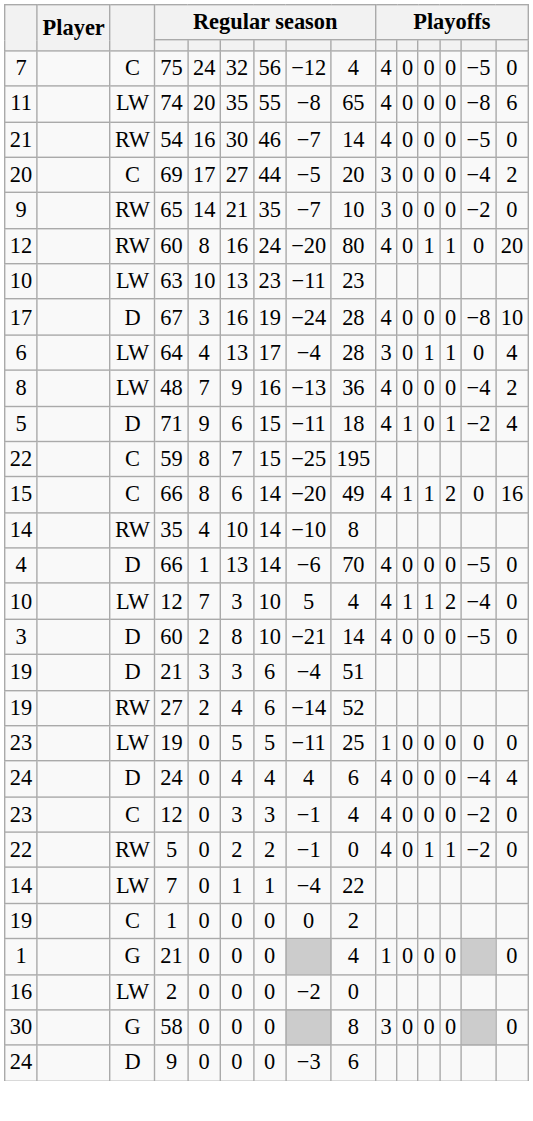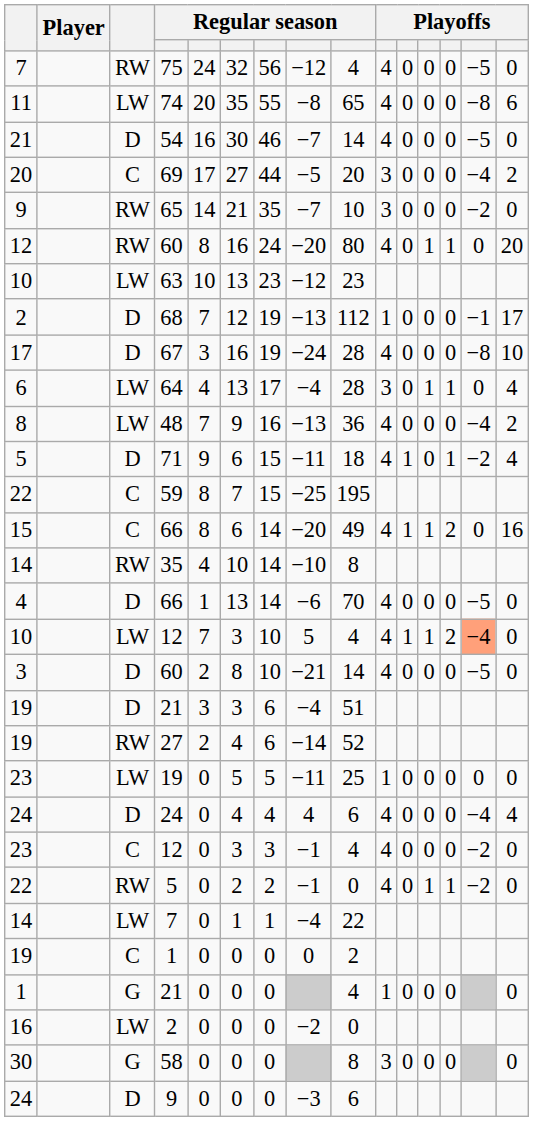(133, 68) C -> (133, 68) RW
(133, 139) RW -> (133, 139) D
(309, 281) −11 -> (309, 281) −12
+ row: (21, 316)
(478, 600) no background -> (478, 636) lightsalmon background
